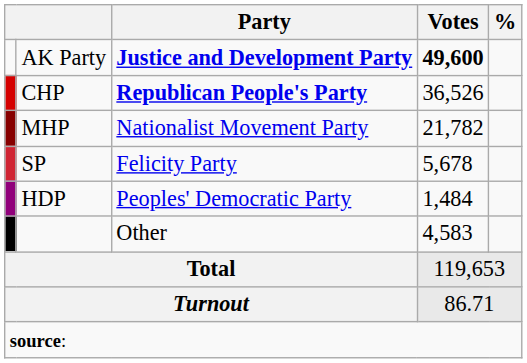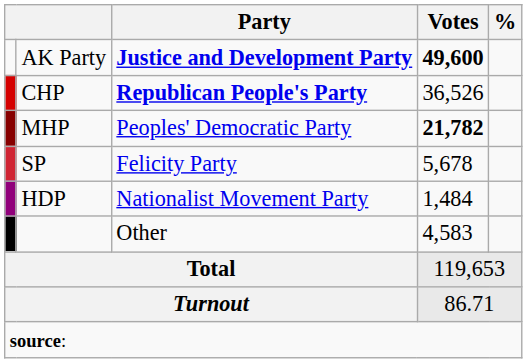(242, 127) Nationalist Movement Party -> (234, 127) Peoples' Democratic Party
(453, 127) normal -> (453, 127) bold
(234, 198) Peoples' Democratic Party -> (242, 198) Nationalist Movement Party
